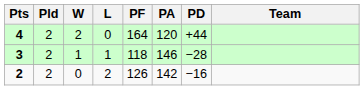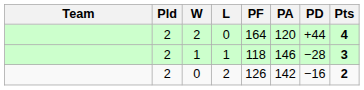columns swapped: (285, 14) <-> (19, 14)
